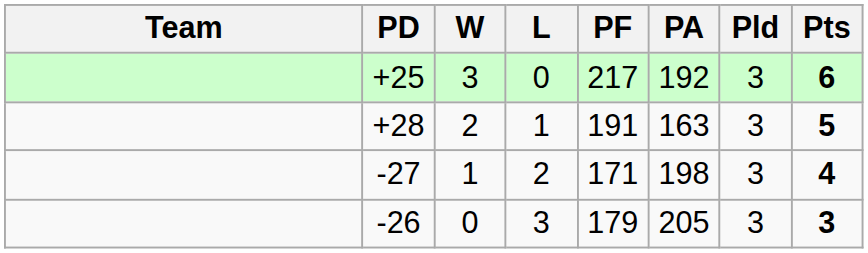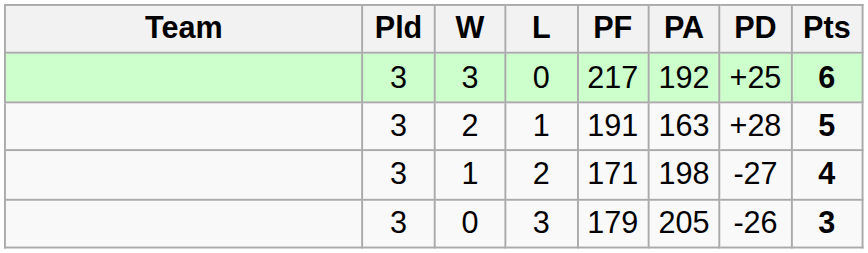columns swapped: (755, 28) <-> (399, 28)
